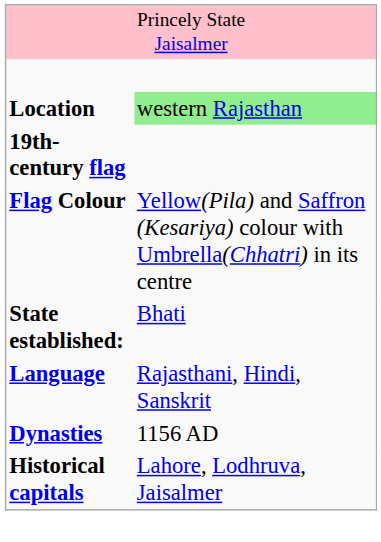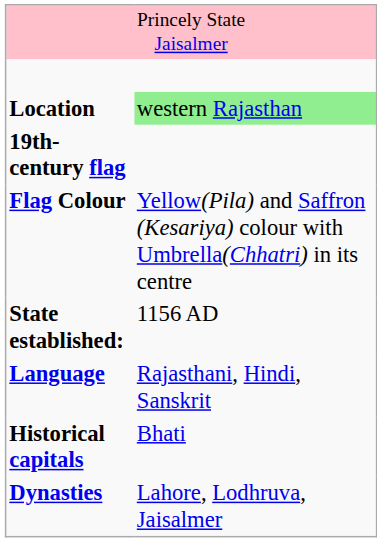(161, 313) Bhati -> (178, 313) 1156 AD
(56, 432) Dynasties -> (57, 446) Historical capitals
(178, 432) 1156 AD -> (161, 432) Bhati
(57, 479) Historical capitals -> (56, 492) Dynasties
